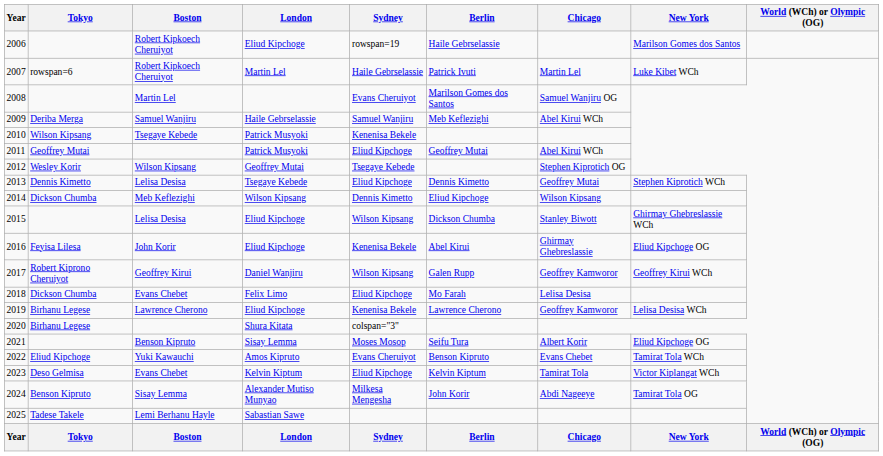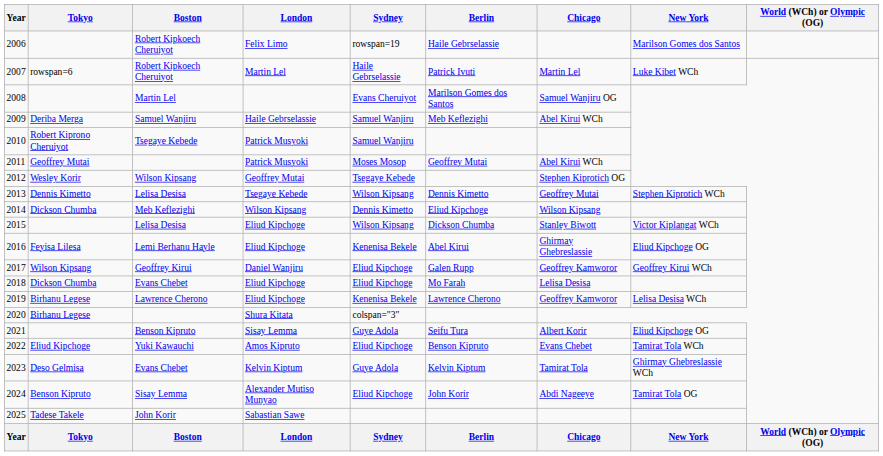(275, 44) Eliud Kipchoge -> (266, 44) Felix Limo
(61, 135) Wilson Kipsang -> (60, 140) Robert Kiprono Cheruiyot
(384, 135) Kenenisa Bekele -> (383, 140) Samuel Wanjiru
(382, 150) Eliud Kipchoge -> (379, 162) Moses Mosop
(382, 182) Eliud Kipchoge -> (383, 193) Wilson Kipsang
(678, 219) Ghirmay Ghebreslassie WCh -> (676, 225) Victor Kiplangat WCh
(155, 246) John Korir -> (175, 246) Lemi Berhanu Hayle
(60, 273) Robert Kiprono Cheruiyot -> (61, 267) Wilson Kipsang
(383, 273) Wilson Kipsang -> (382, 267) Eliud Kipchoge
(266, 294) Felix Limo -> (275, 283) Eliud Kipchoge
(379, 341) Moses Mosop -> (375, 330) Guye Adola
(384, 357) Evans Cheruiyot -> (382, 346) Eliud Kipchoge
(382, 373) Eliud Kipchoge -> (375, 367) Guye Adola
(676, 373) Victor Kiplangat WCh -> (677, 367) Ghirmay Ghebreslassie WCh
(372, 394) Milkesa Mengesha -> (382, 394) Eliud Kipchoge
(175, 415) Lemi Berhanu Hayle -> (155, 415) John Korir
